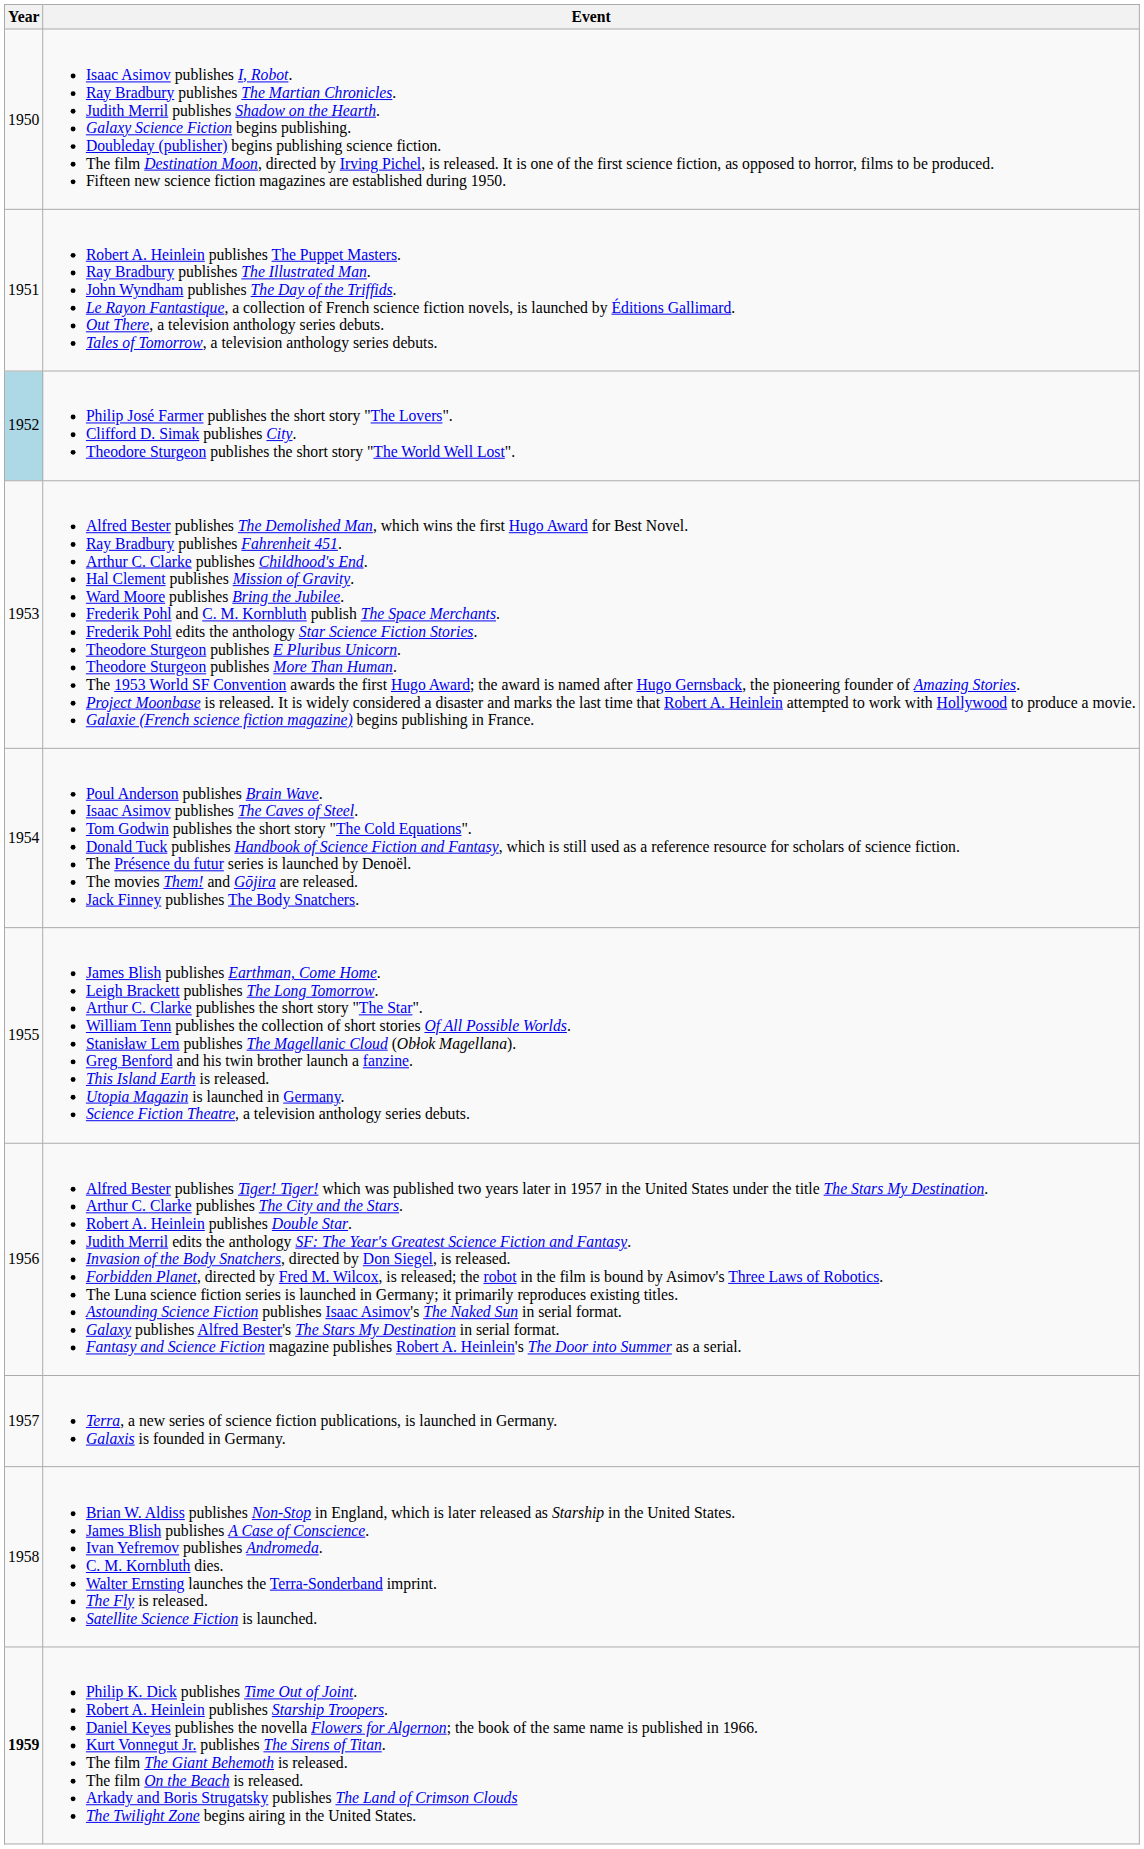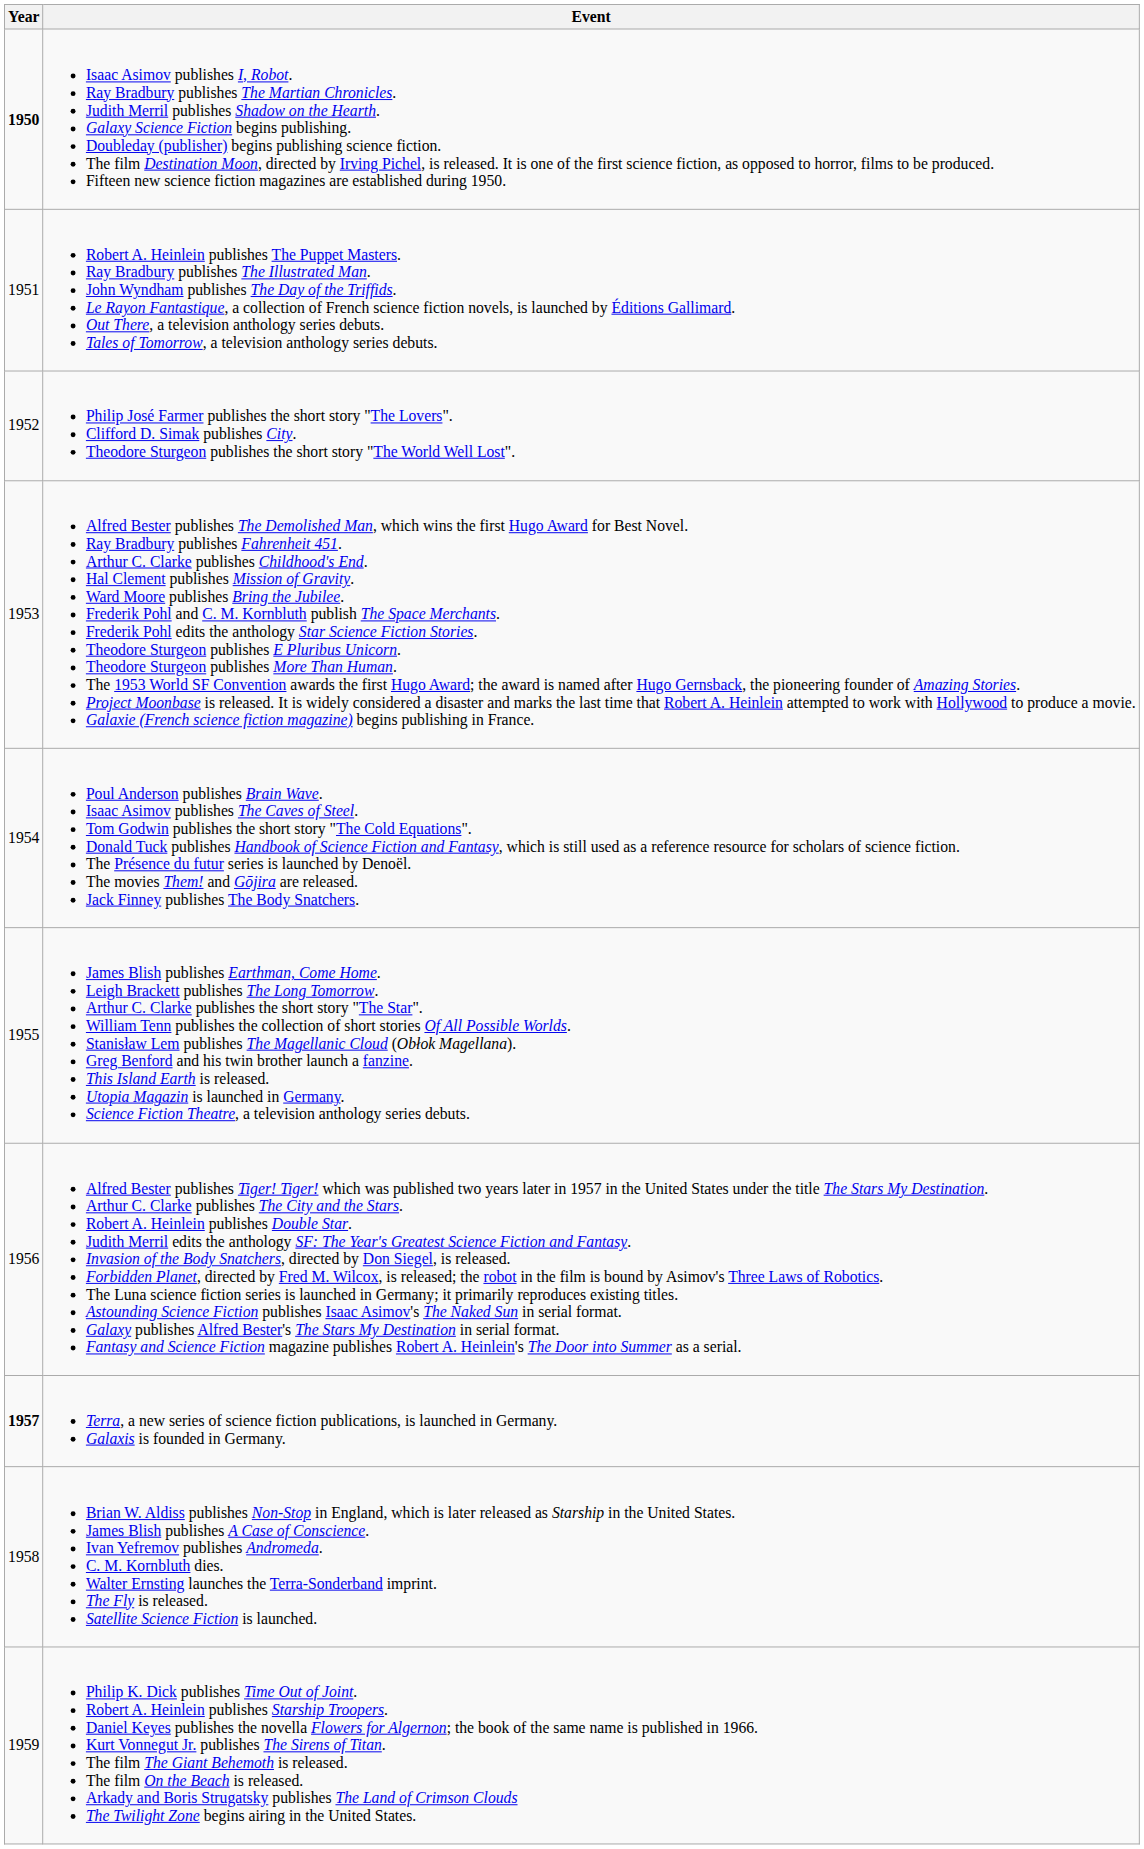(24, 119) normal -> (24, 119) bold
(24, 425) lightblue background -> (24, 425) no background
(24, 1421) normal -> (24, 1421) bold
(24, 1745) bold -> (24, 1745) normal
